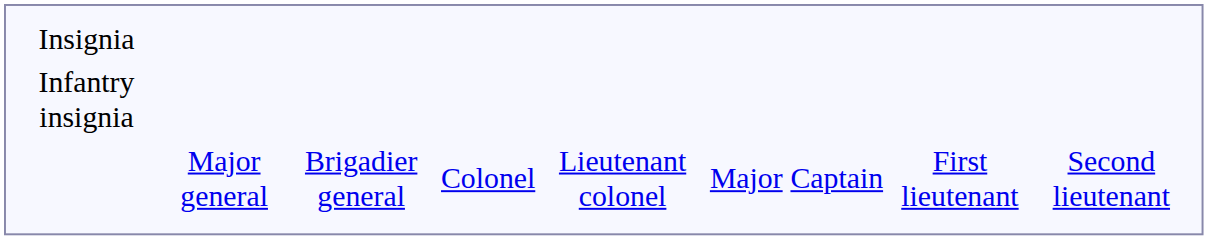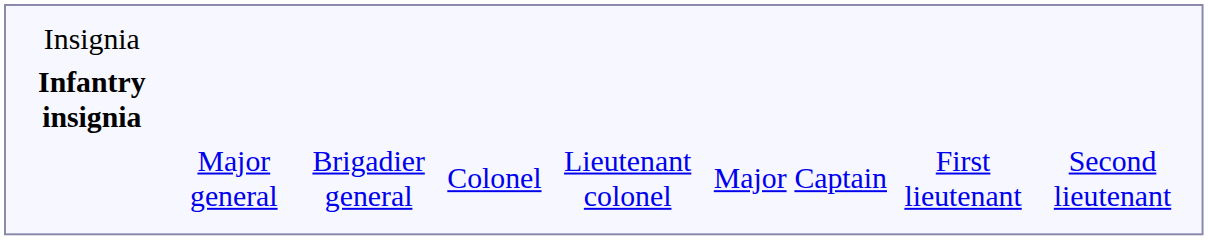(86, 99) normal -> (92, 99) bold
